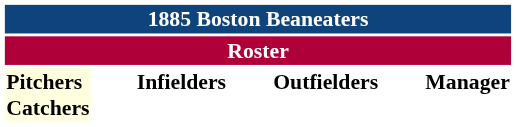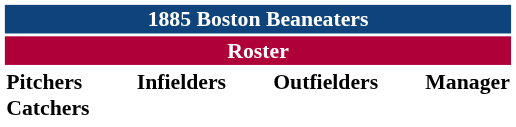(48, 94) lightyellow background -> (48, 94) no background
